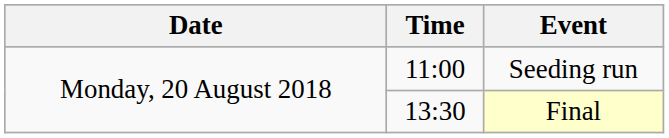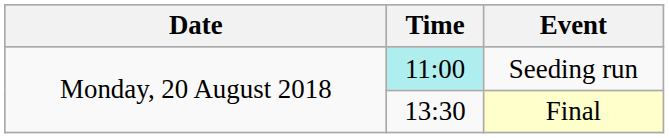(435, 68) no background -> (435, 68) paleturquoise background
